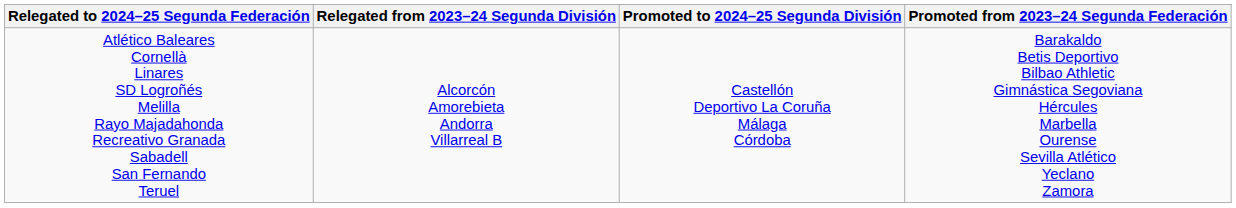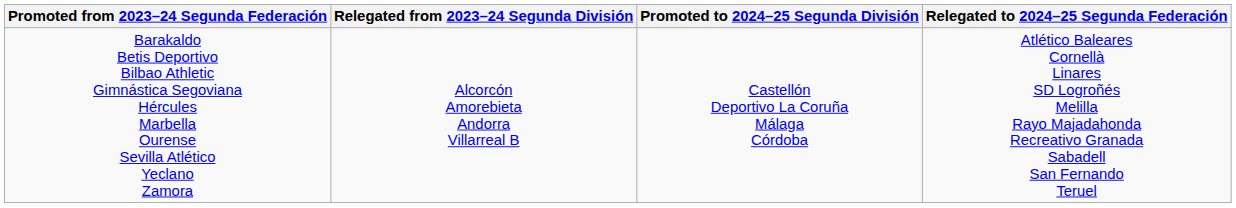columns swapped: (1068, 16) <-> (159, 16)
